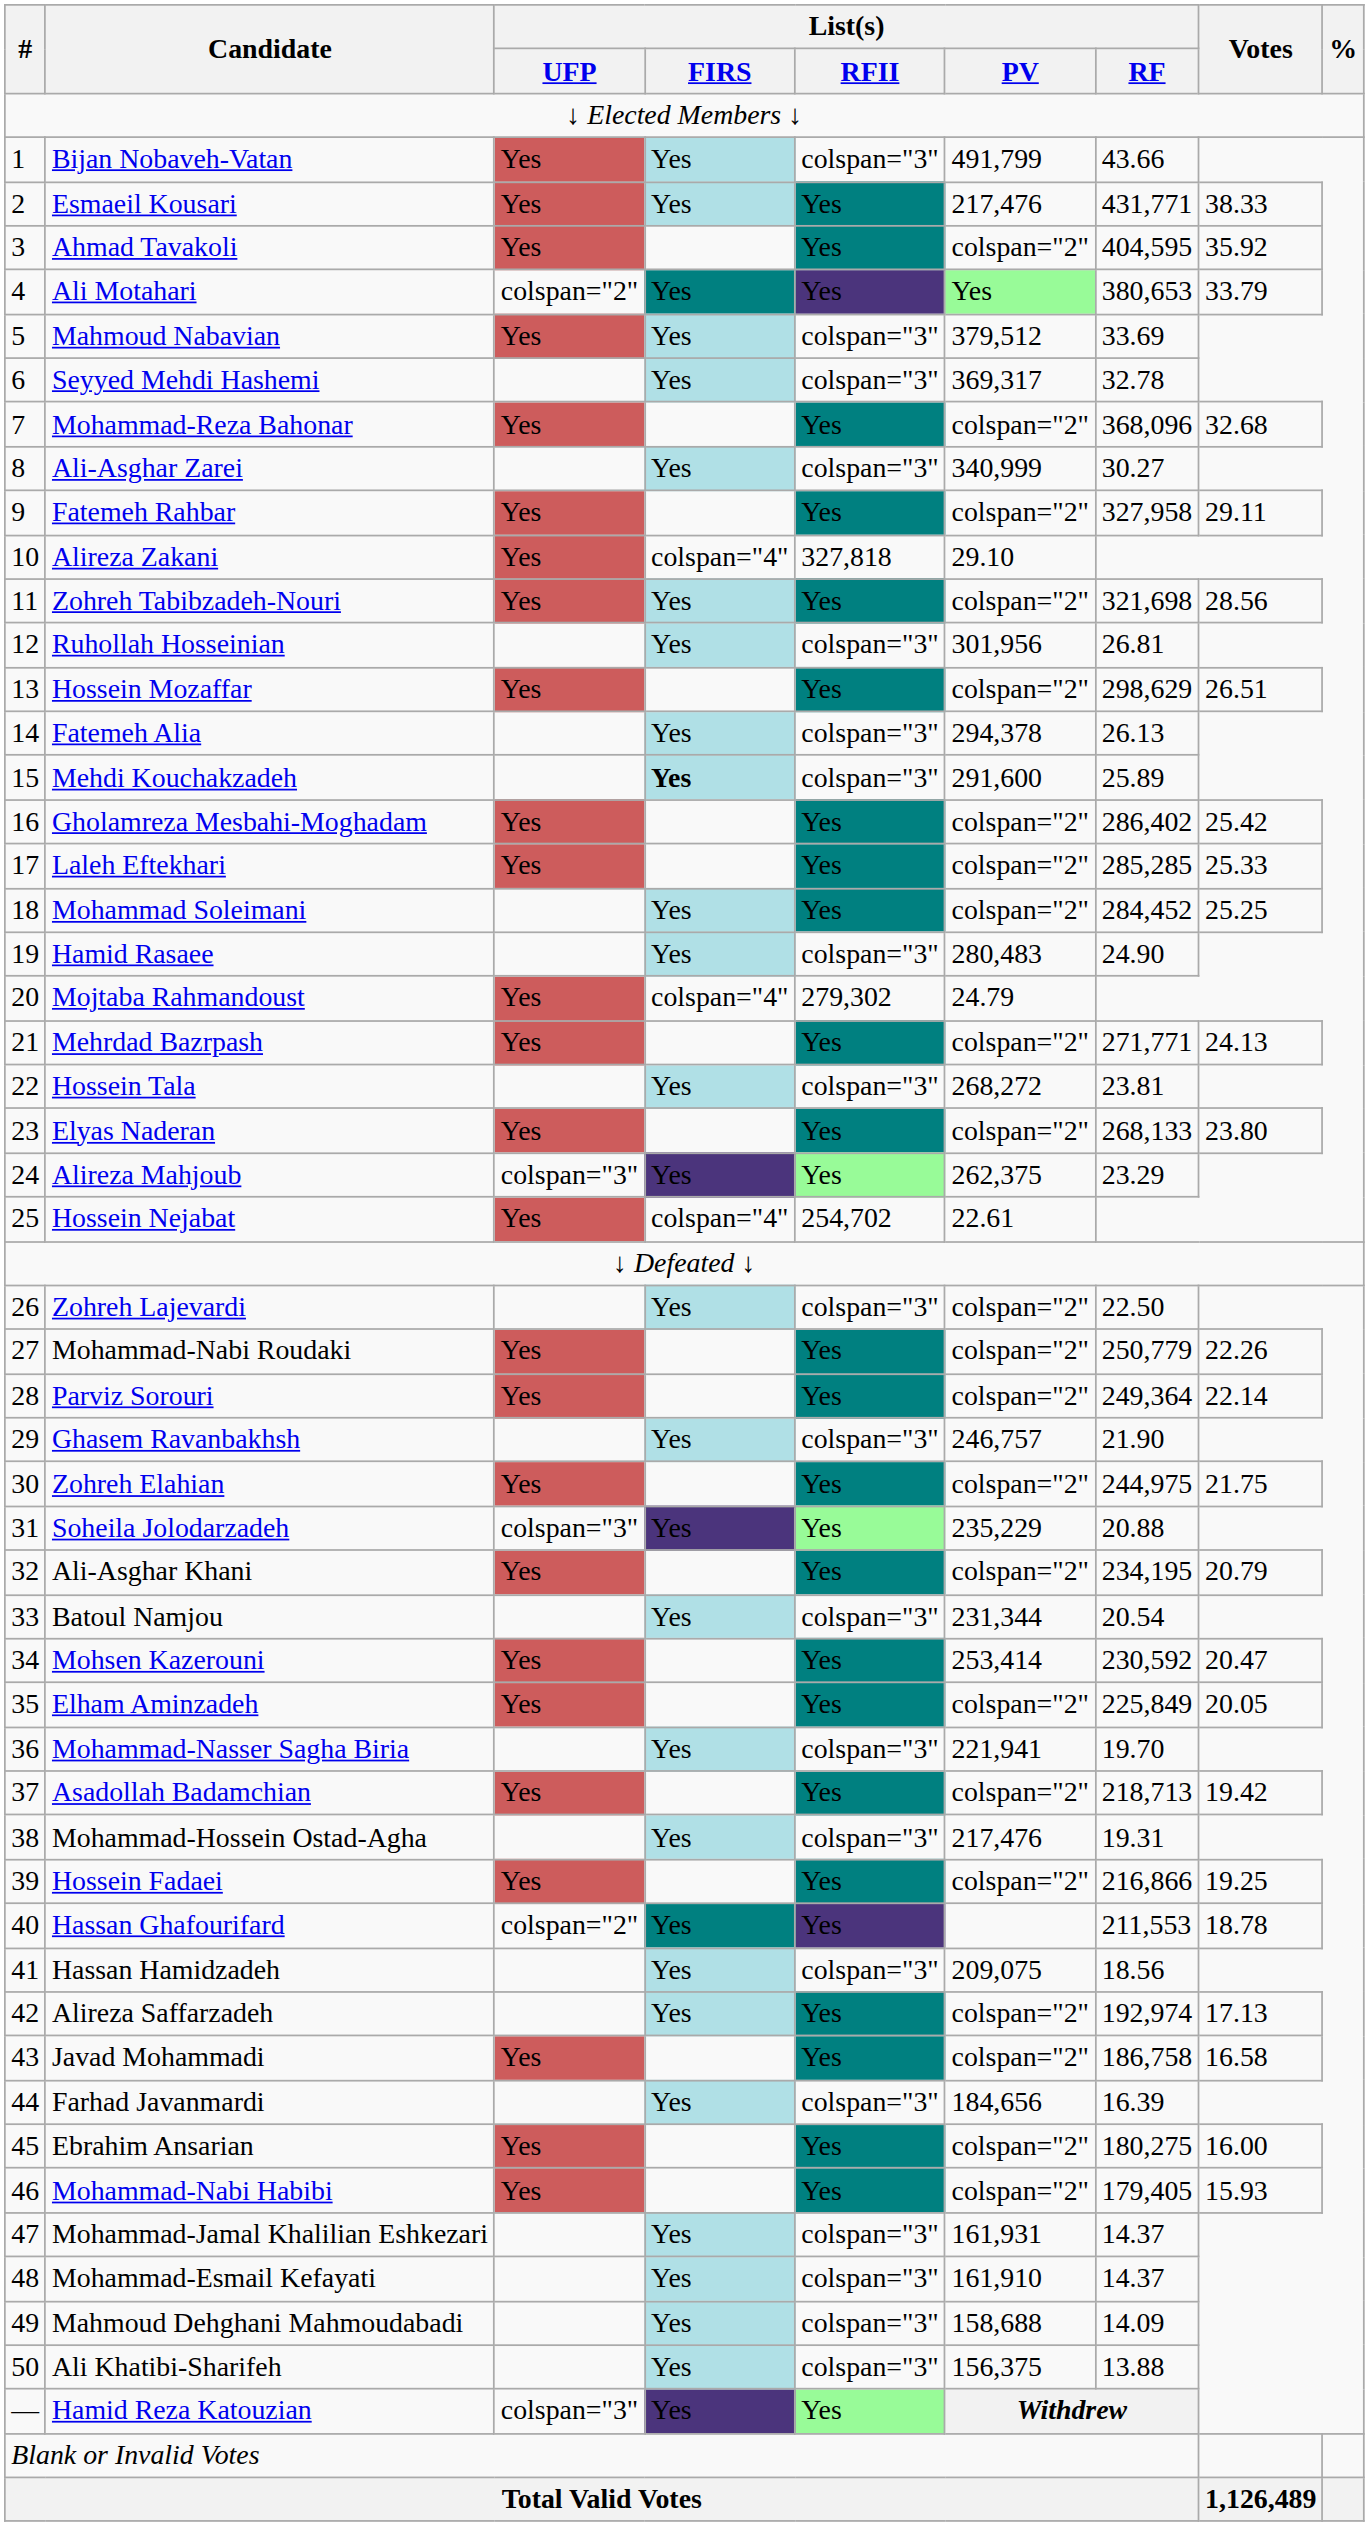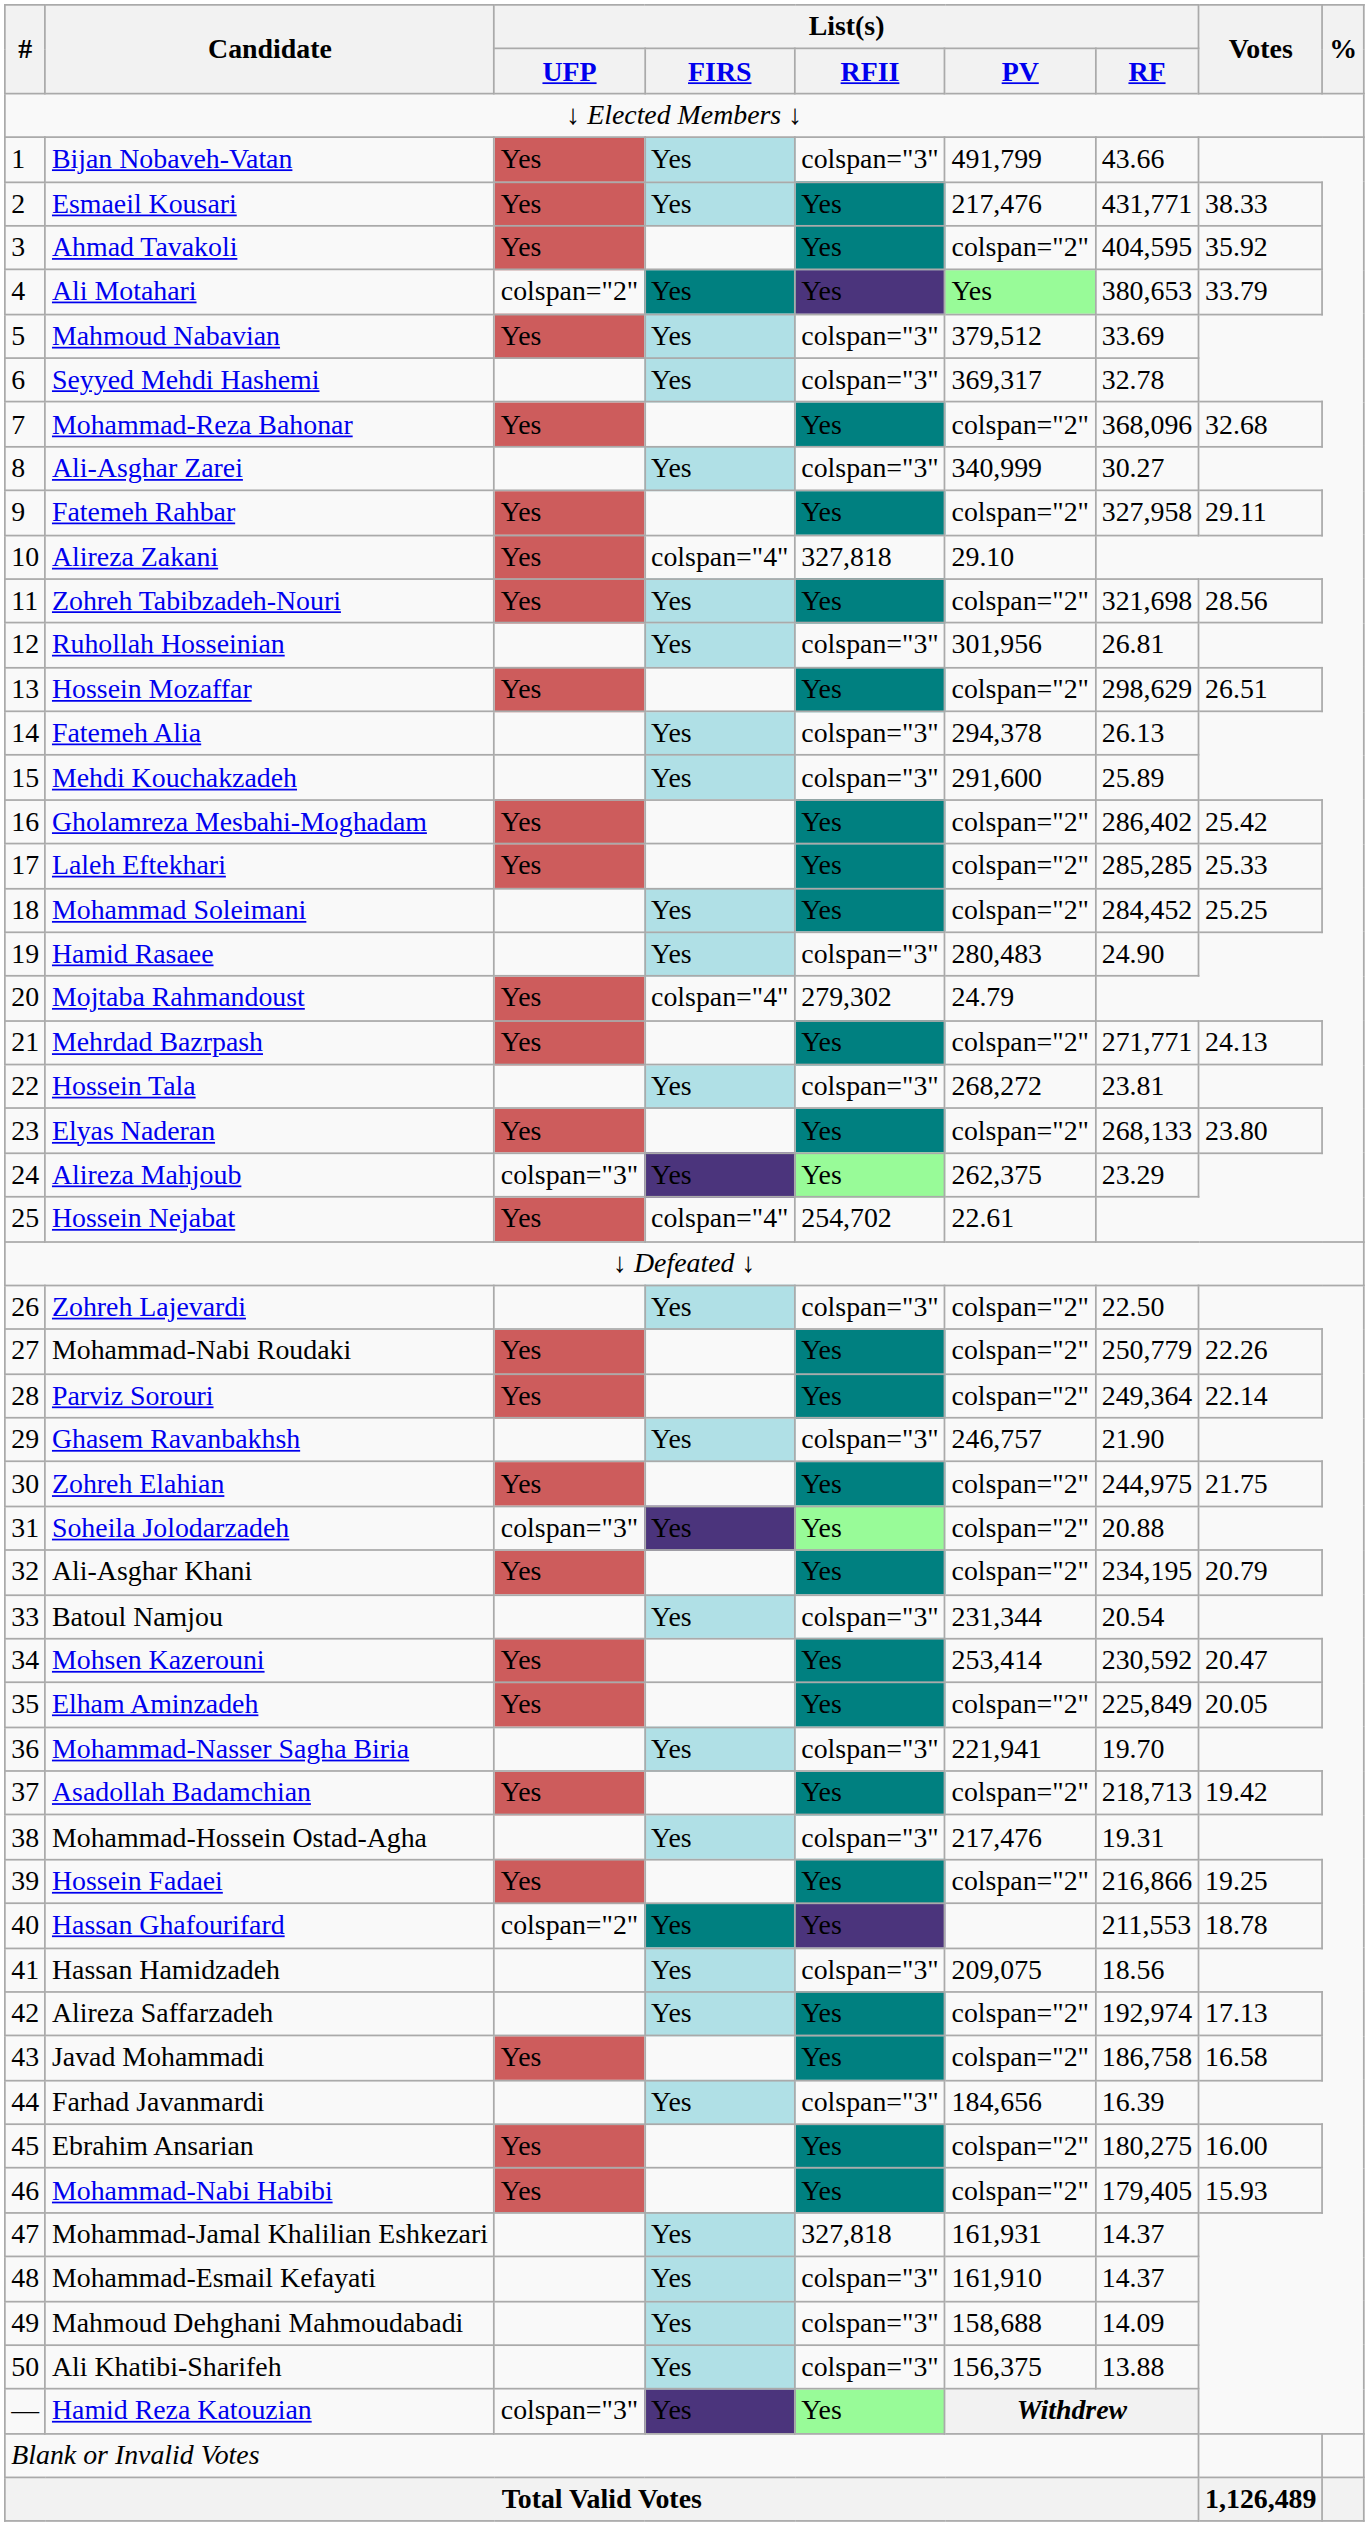(671, 777) bold -> (671, 777) normal
(997, 1527) 235,229 -> (1020, 1527) colspan="2"
(870, 2234) colspan="3" -> (847, 2234) 327,818
